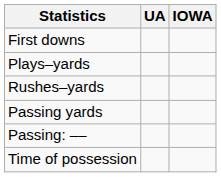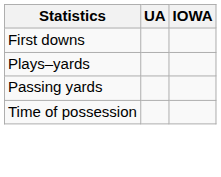- row: (56, 88)
- row: (47, 135)
